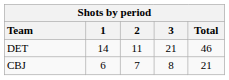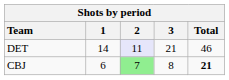(137, 48) no background -> (137, 48) lavender background
(137, 65) no background -> (137, 65) lightgreen background
(206, 65) normal -> (206, 65) bold
